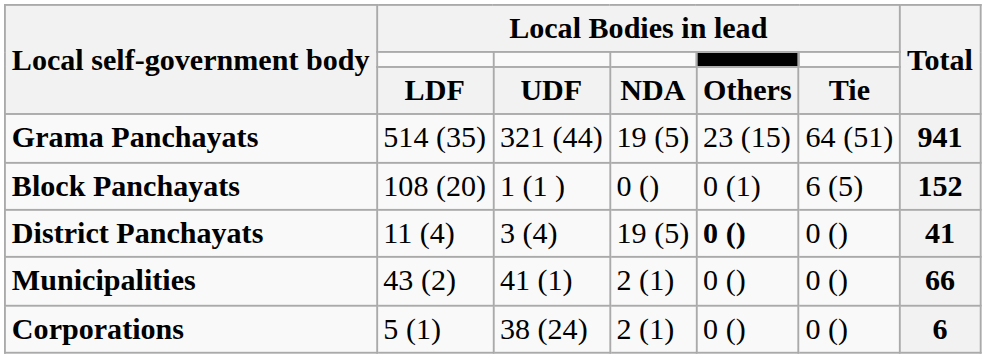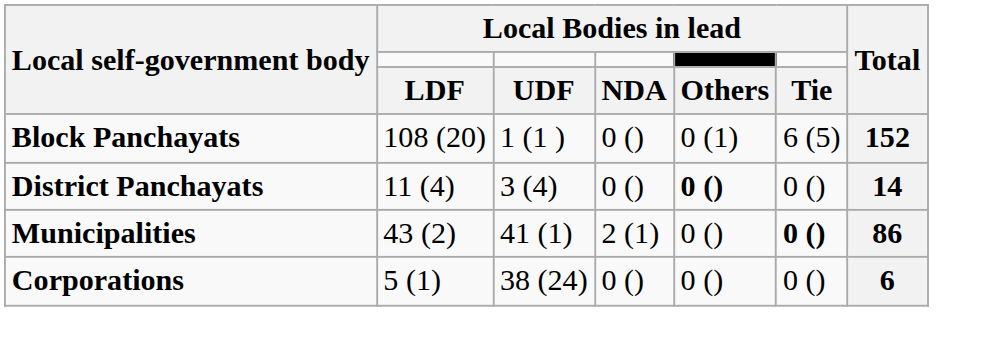- row: (135, 137)
(653, 233) 19 (5) -> (623, 185) 0 ()
(940, 233) 41 -> (887, 185) 14
(827, 280) normal -> (804, 233) bold
(940, 280) 66 -> (887, 233) 86
(645, 328) 2 (1) -> (623, 280) 0 ()
